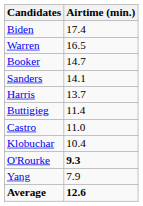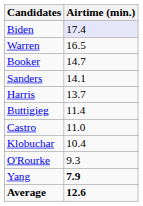(76, 29) no background -> (76, 29) lavender background
(73, 160) bold -> (73, 160) normal
(73, 176) normal -> (73, 176) bold
